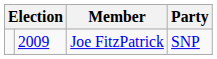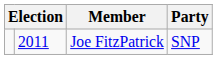(34, 41) 2009 -> (33, 41) 2011
